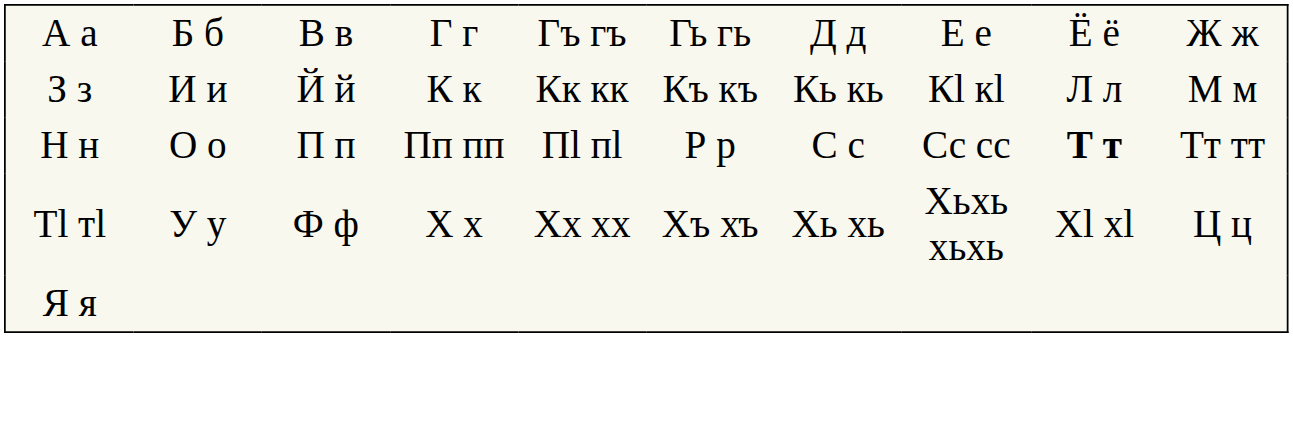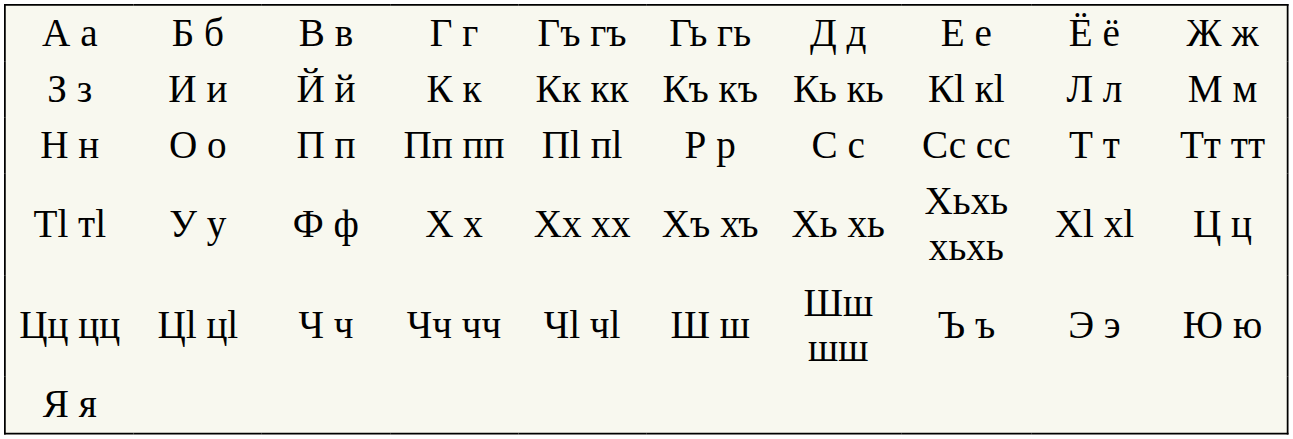(1094, 145) bold -> (1094, 145) normal
+ row: (70, 325)
